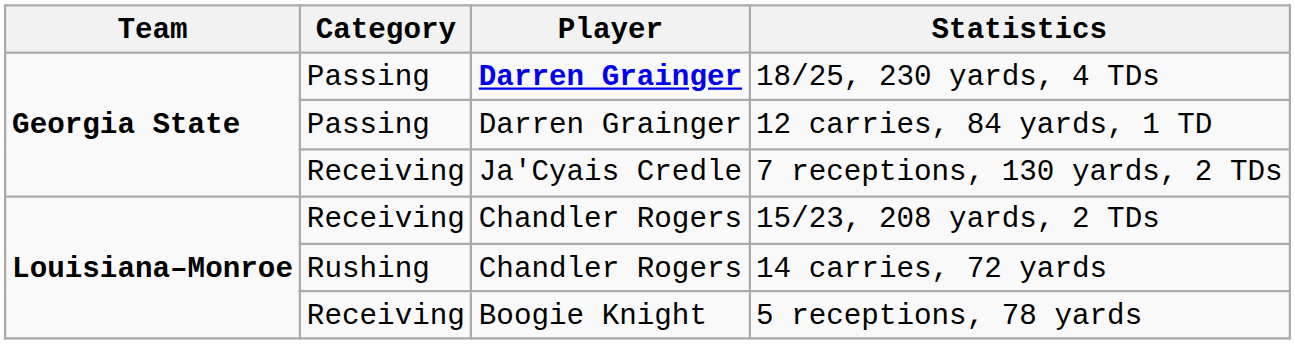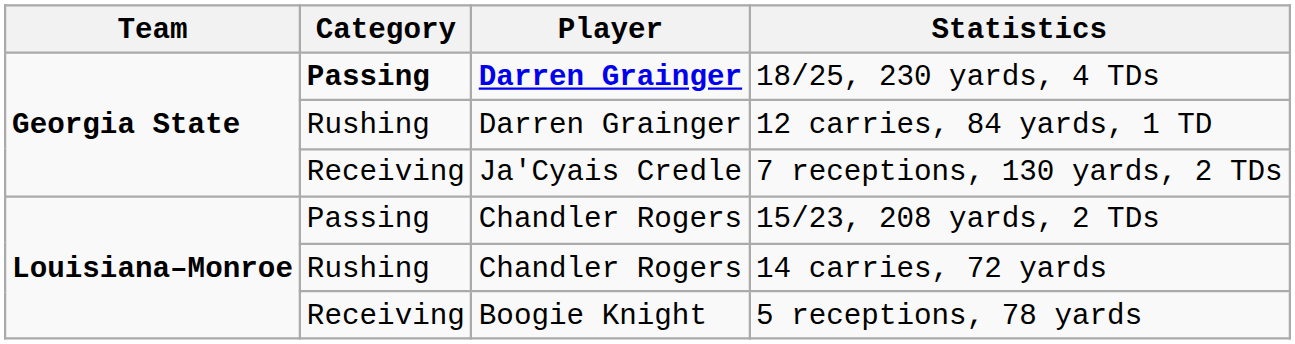(368, 77) normal -> (368, 77) bold
(368, 125) Passing -> (368, 125) Rushing
(386, 220) Receiving -> (368, 220) Passing
